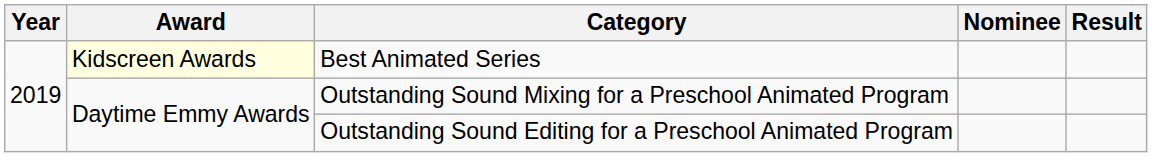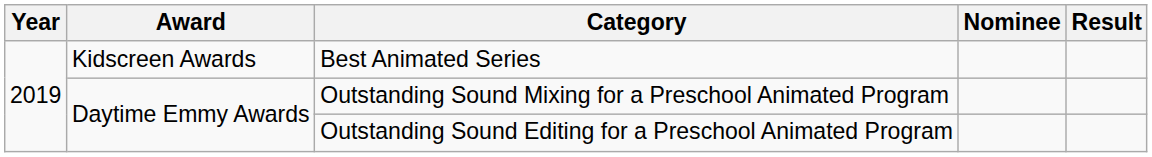(164, 59) lightyellow background -> (164, 59) no background
